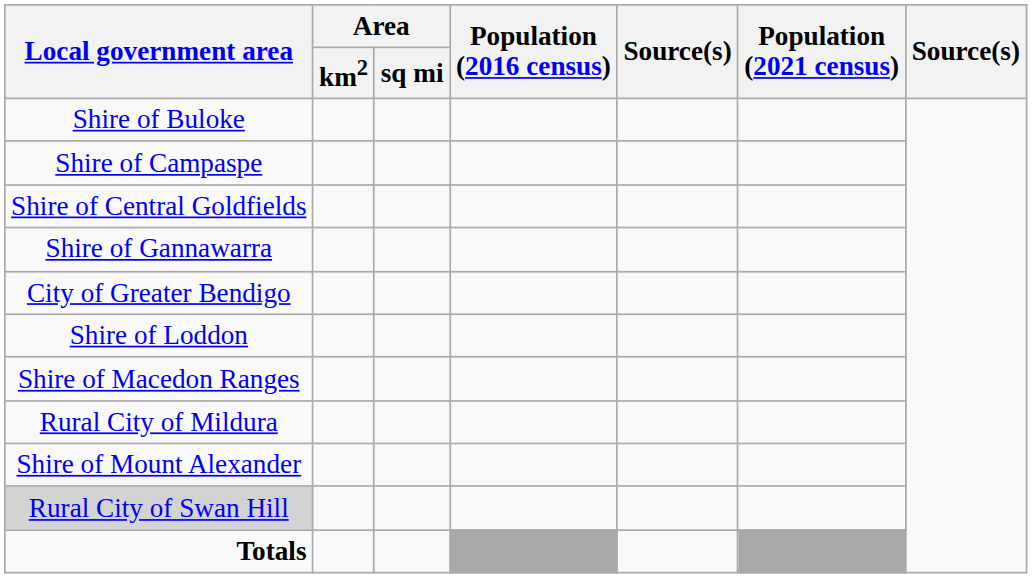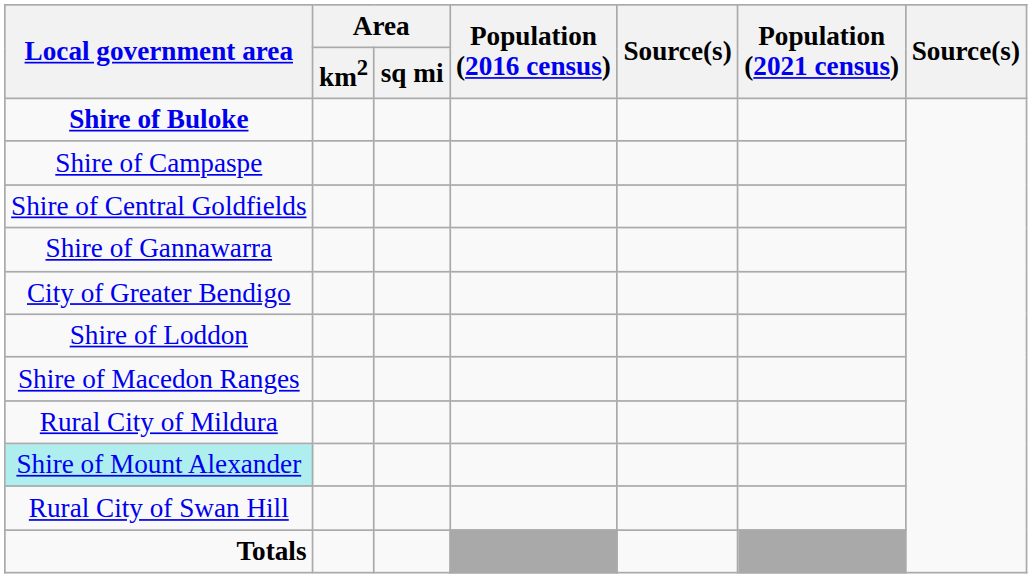(159, 119) normal -> (159, 119) bold
(159, 464) no background -> (159, 464) paleturquoise background
(159, 507) lightgrey background -> (159, 507) no background
